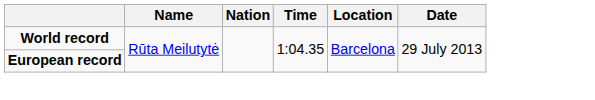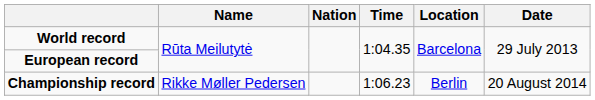+ row: (81, 83)
